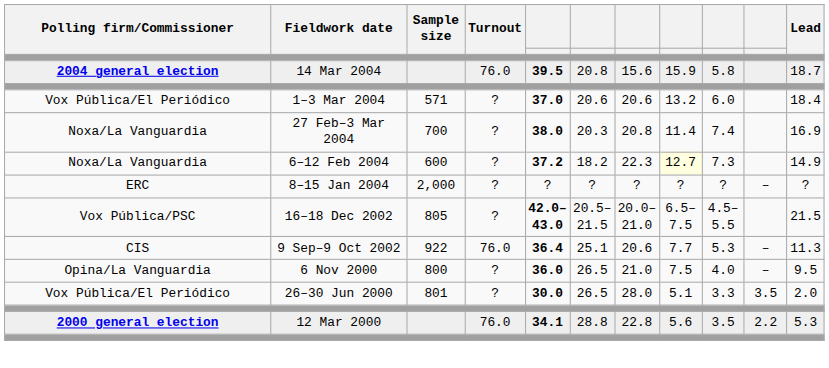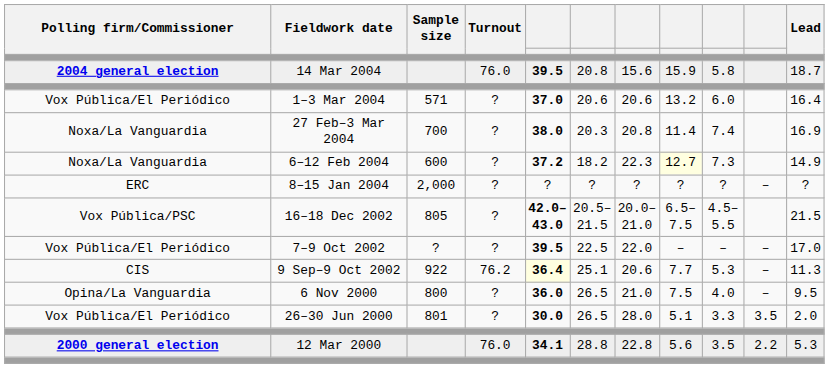(806, 101) 18.4 -> (806, 101) 16.4
+ row: (339, 249)
(495, 249) 76.0 -> (495, 271) 76.2
(548, 249) no background -> (548, 271) lightyellow background
